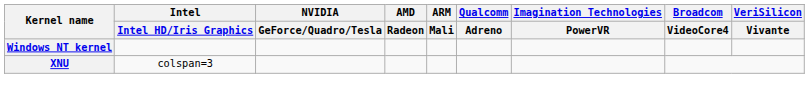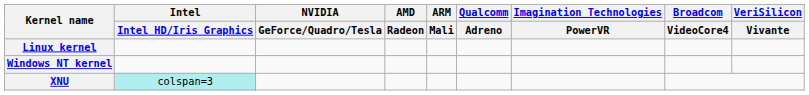+ row: (60, 47)
(185, 64) no background -> (185, 82) paleturquoise background
